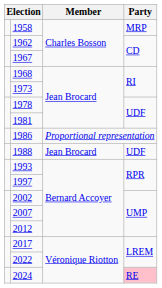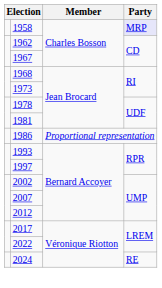(136, 27) no background -> (136, 27) lavender background
- row: (22, 151)
(132, 275) pink background -> (132, 259) no background
